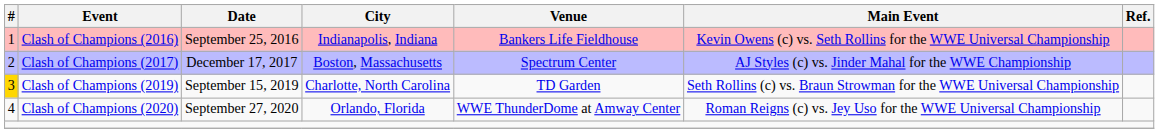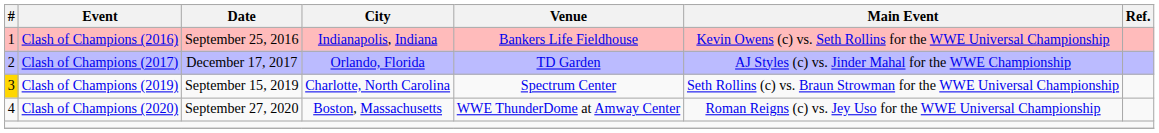(378, 62) Boston, Massachusetts -> (378, 62) Orlando, Florida
(569, 62) Spectrum Center -> (569, 62) TD Garden
(569, 85) TD Garden -> (569, 85) Spectrum Center
(378, 109) Orlando, Florida -> (378, 109) Boston, Massachusetts
